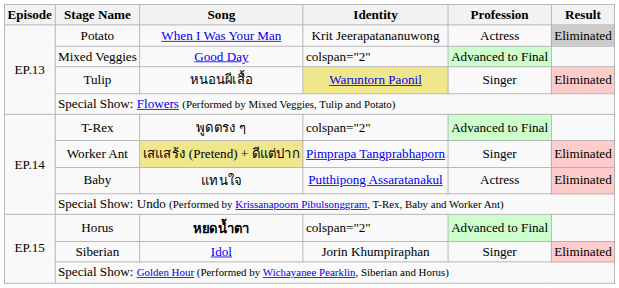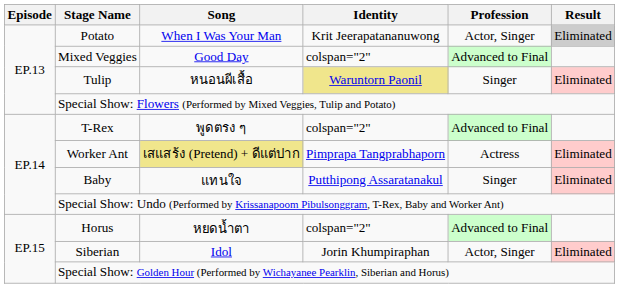(500, 35) Actress -> (500, 35) Actor, Singer
(500, 154) Singer -> (500, 154) Actress
(500, 180) Actress -> (500, 180) Singer
(221, 228) bold -> (221, 228) normal
(500, 251) Singer -> (500, 251) Actor, Singer
